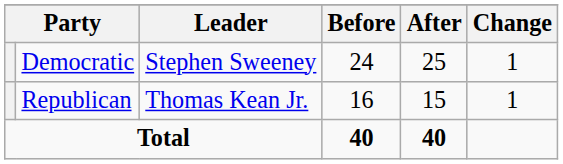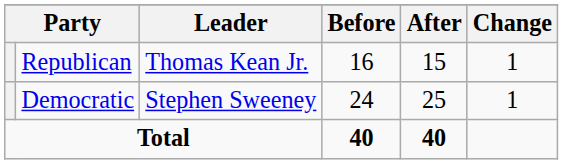rows swapped: (78, 61) <-> (76, 100)
